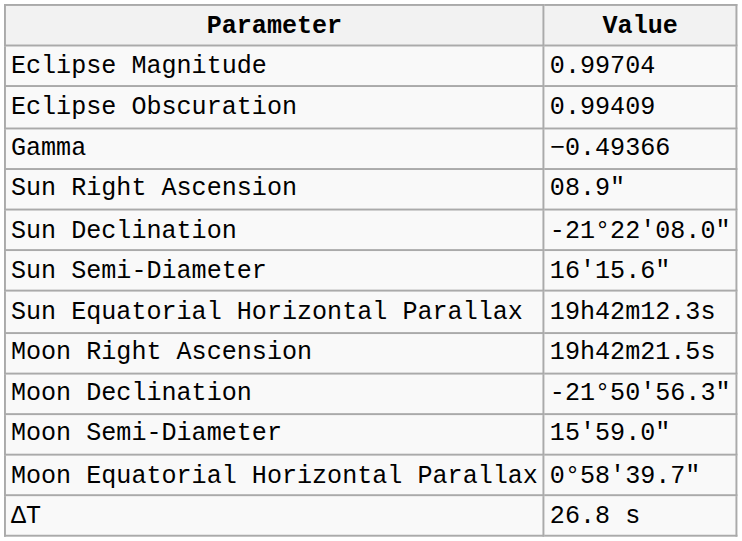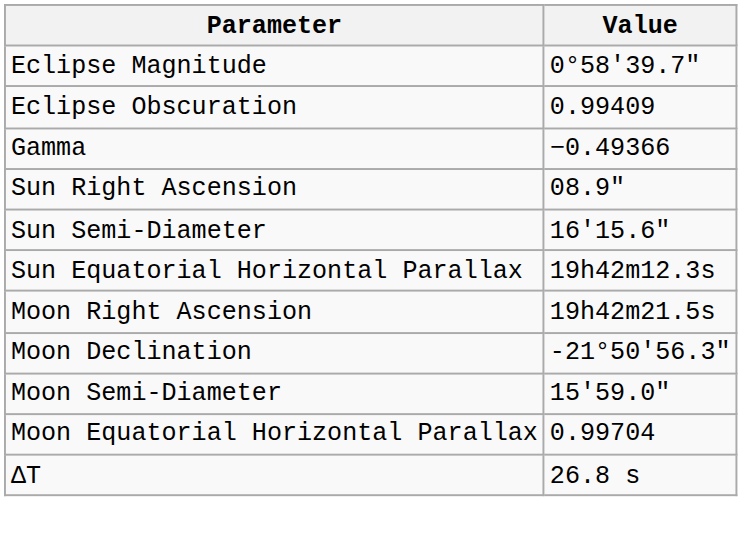(603, 66) 0.99704 -> (625, 66) 0°58'39.7"
- row: (124, 230)
(625, 475) 0°58'39.7" -> (603, 434) 0.99704
